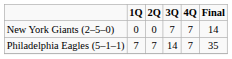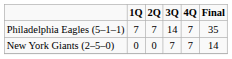rows swapped: (66, 45) <-> (60, 29)
